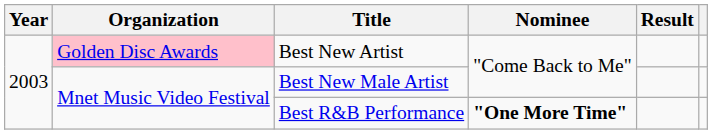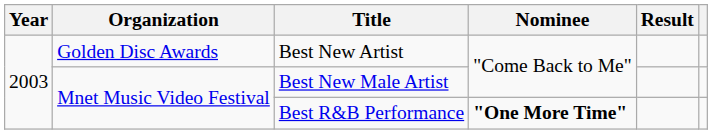(138, 50) pink background -> (138, 50) no background
